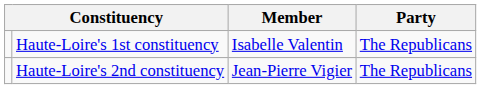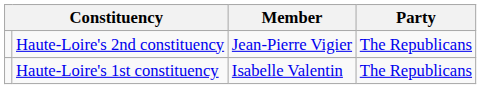rows swapped: (117, 44) <-> (120, 70)
